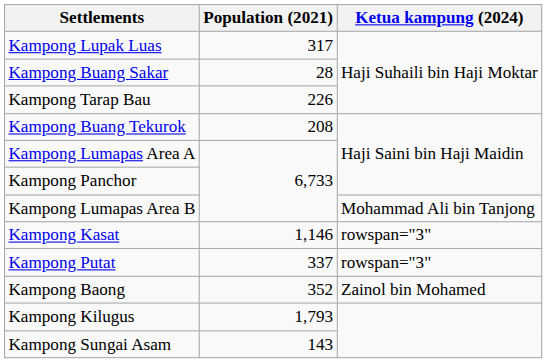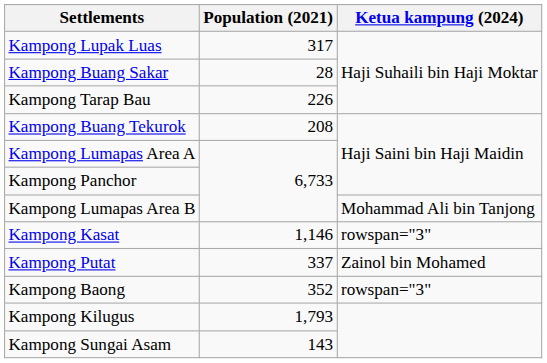(386, 262) rowspan="3" -> (413, 262) Zainol bin Mohamed
(413, 289) Zainol bin Mohamed -> (386, 289) rowspan="3"
